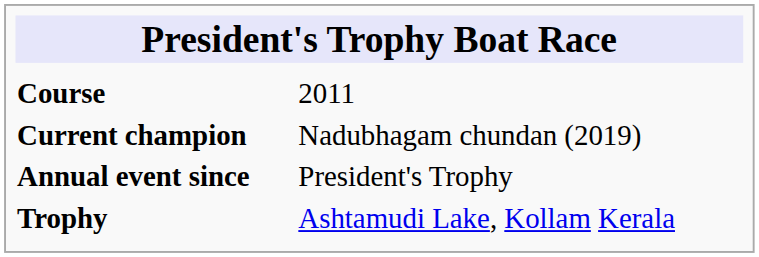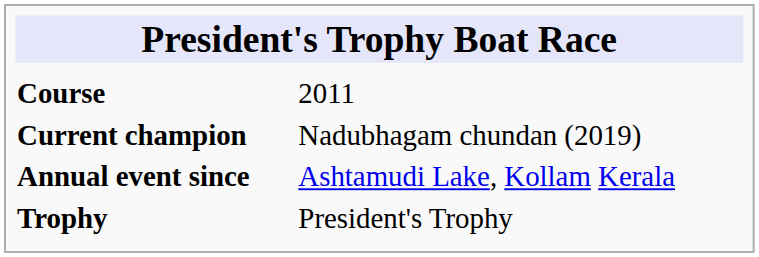(406, 176) President's Trophy -> (487, 176) Ashtamudi Lake, Kollam Kerala
(487, 218) Ashtamudi Lake, Kollam Kerala -> (406, 218) President's Trophy
